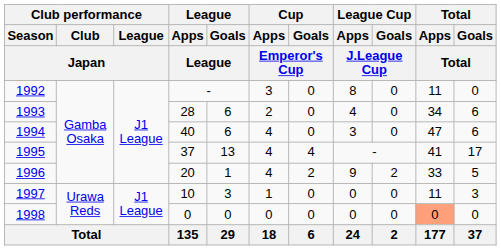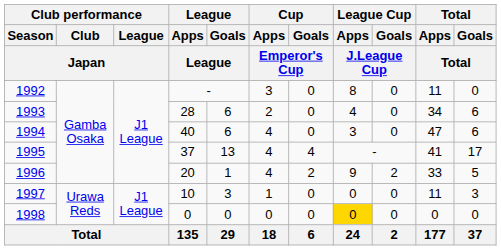(353, 214) no background -> (353, 214) gold background
(435, 214) lightsalmon background -> (435, 214) no background
